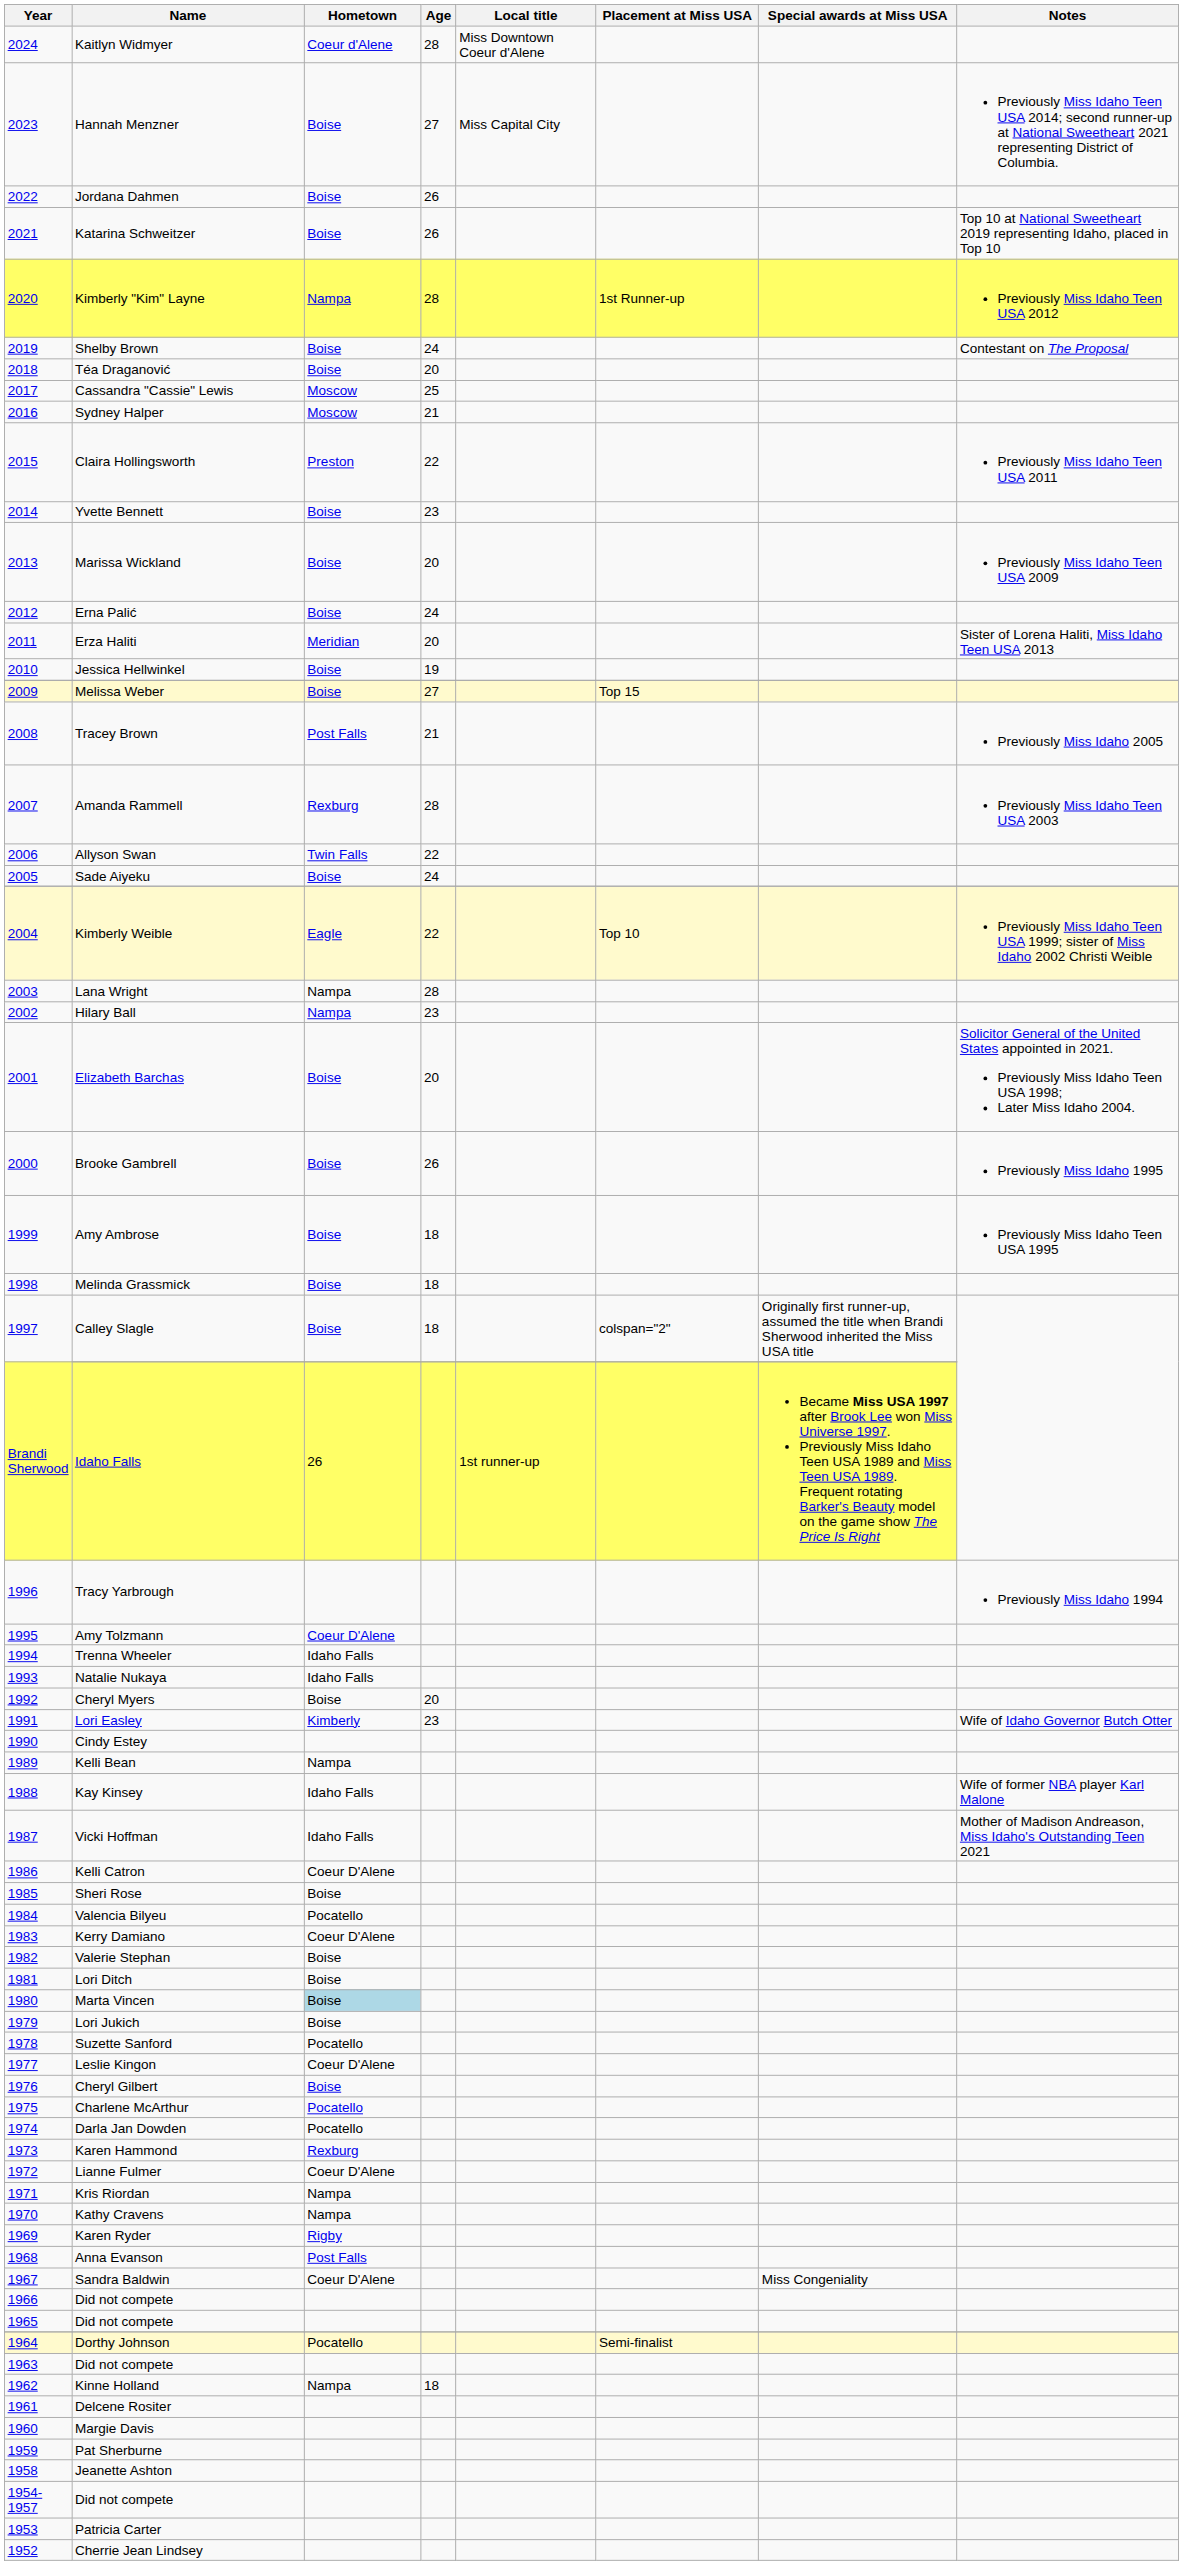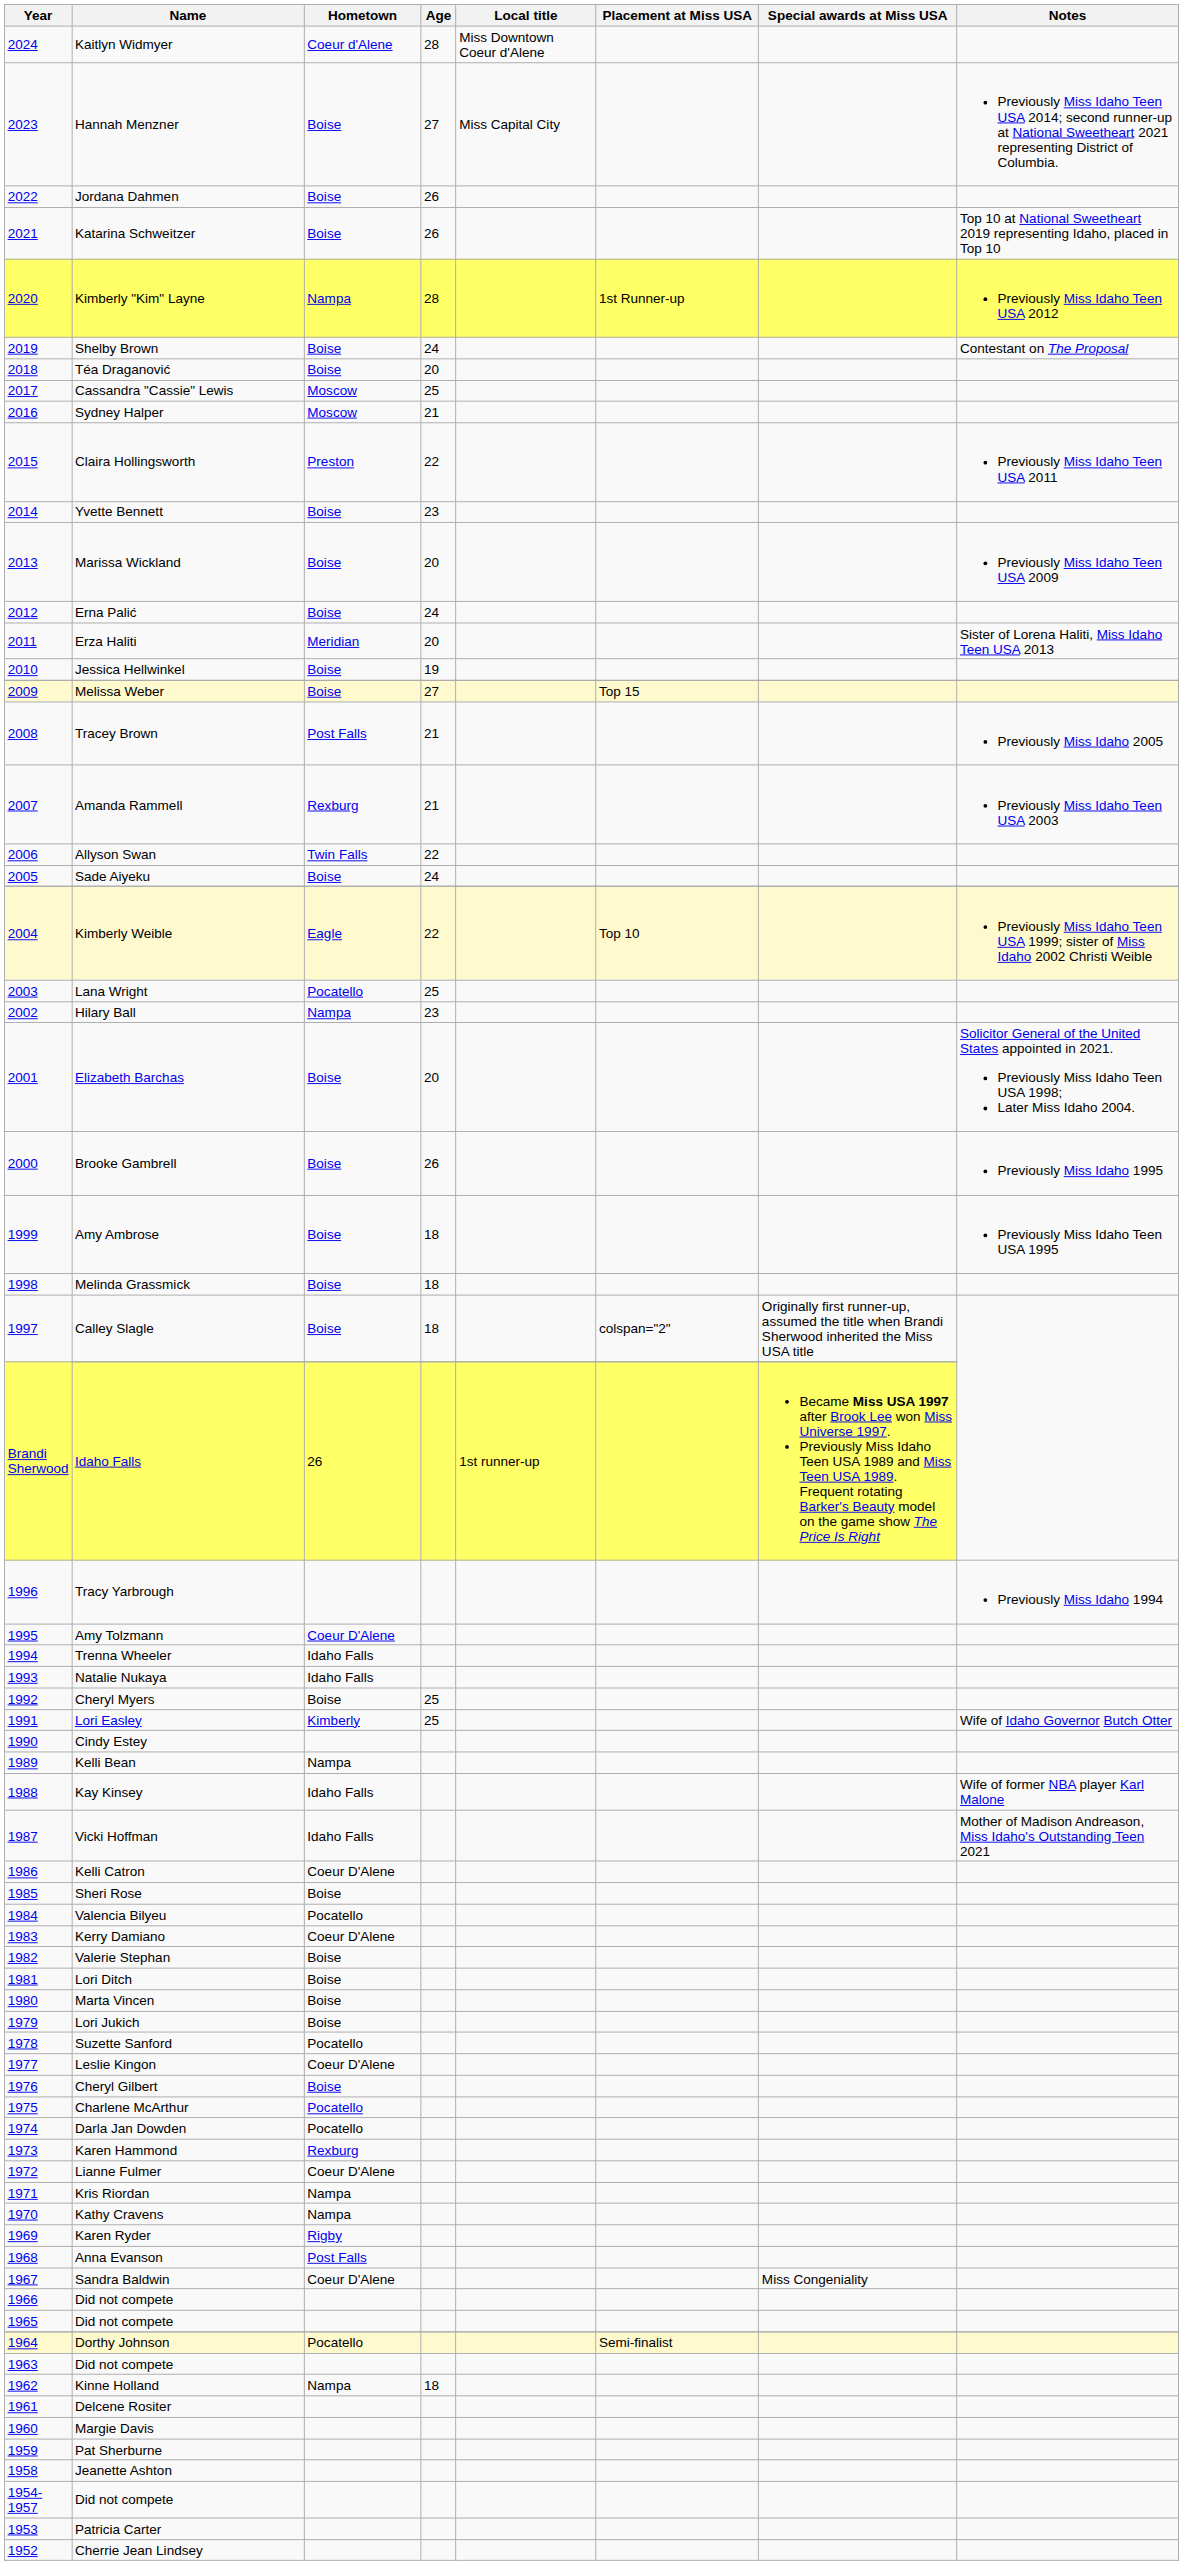(432, 805) 28 -> (432, 805) 21
(329, 991) Nampa -> (335, 991) Pocatello
(432, 991) 28 -> (432, 991) 25
(432, 1699) 20 -> (432, 1699) 25
(432, 1720) 23 -> (432, 1720) 25
(324, 2001) lightblue background -> (324, 2001) no background
